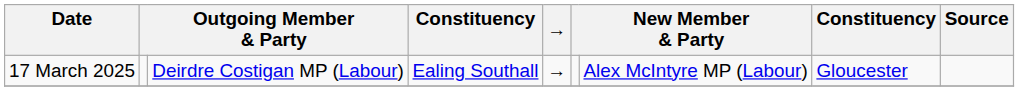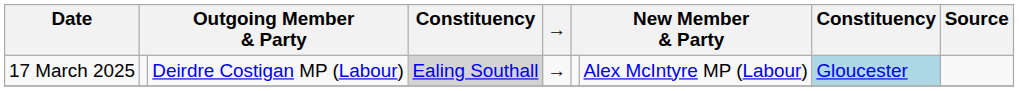(476, 70) no background -> (476, 70) lightgrey background
(862, 70) no background -> (862, 70) lightblue background
